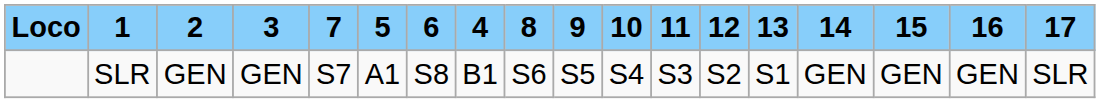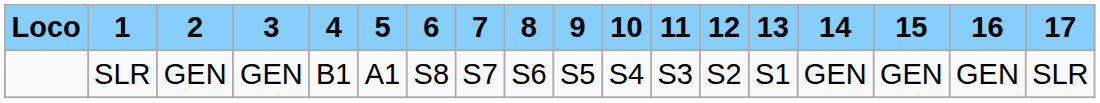columns swapped: (480, 27) <-> (334, 27)
